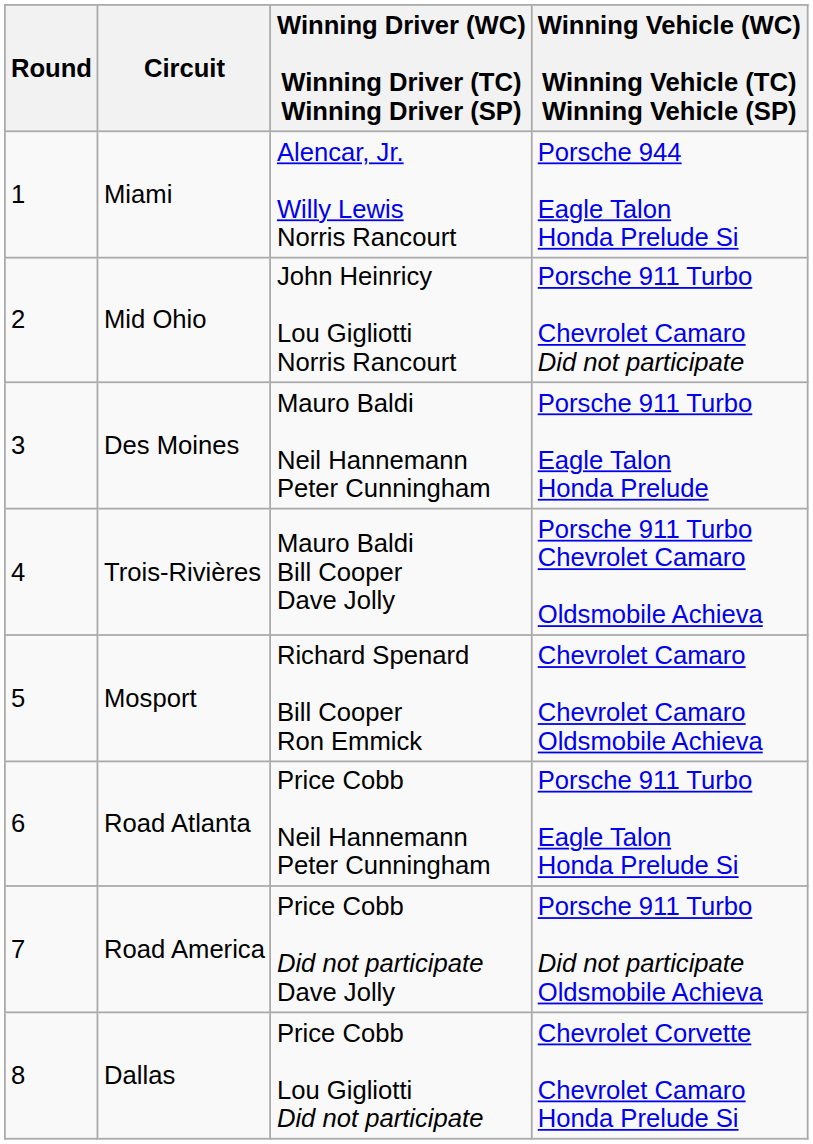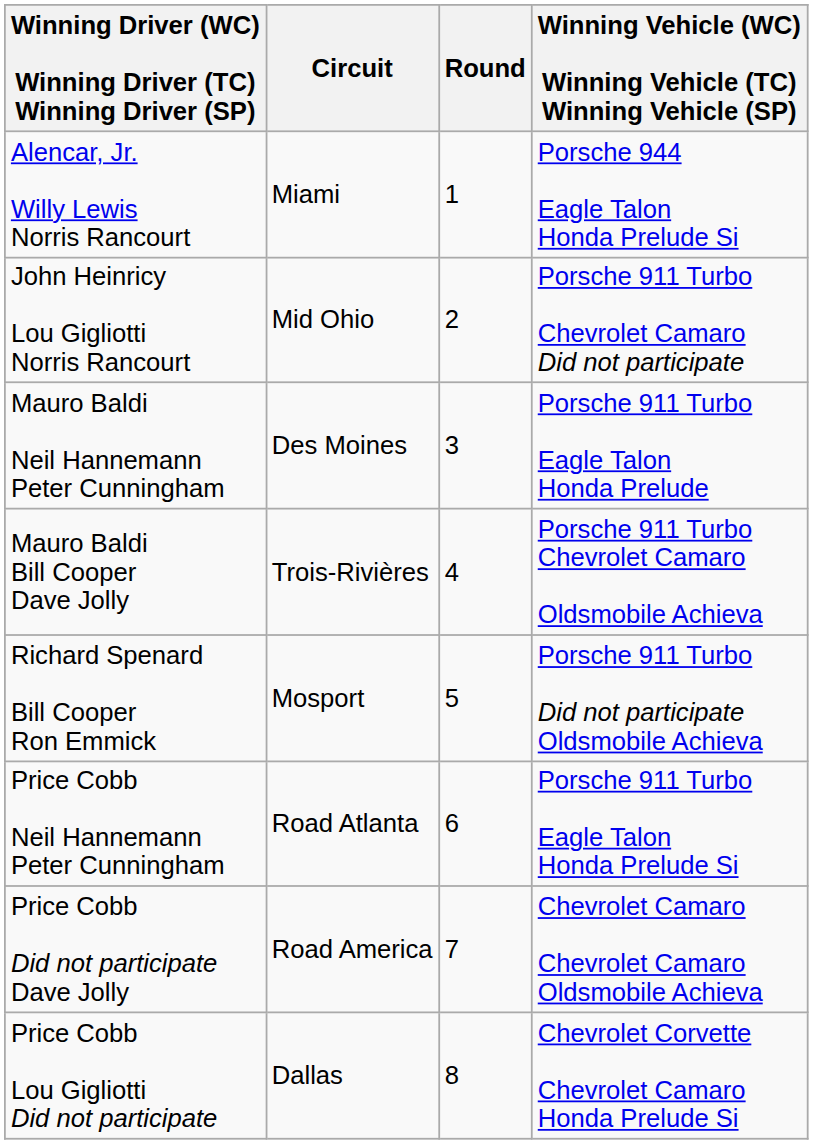columns swapped: (51, 68) <-> (401, 68)
(650, 698) Chevrolet Camaro Chevrolet Camaro Oldsmobile Achieva -> (650, 698) Porsche 911 Turbo Did not participate Oldsmobile Achieva
(650, 950) Porsche 911 Turbo Did not participate Oldsmobile Achieva -> (650, 950) Chevrolet Camaro Chevrolet Camaro Oldsmobile Achieva
